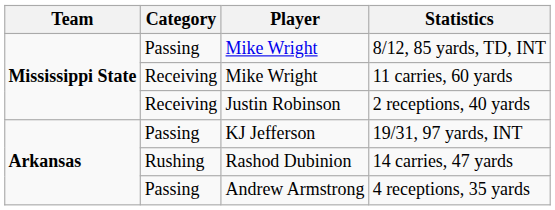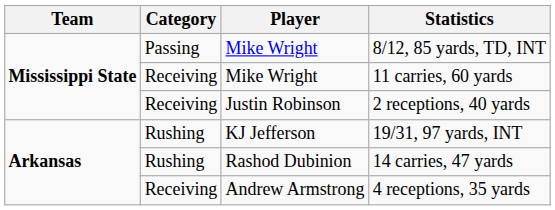(172, 133) Passing -> (175, 133) Rushing
(172, 190) Passing -> (181, 190) Receiving
